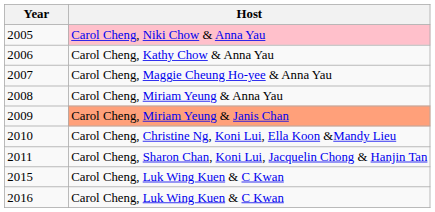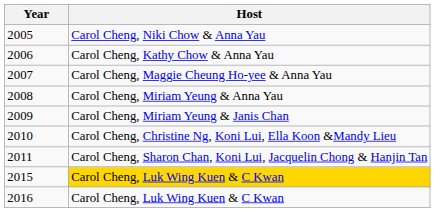(168, 34) pink background -> (168, 34) no background
(180, 116) lightsalmon background -> (180, 116) no background
(178, 177) no background -> (178, 177) gold background
